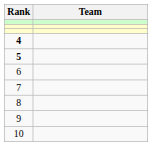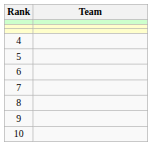(19, 41) bold -> (19, 41) normal
(19, 56) bold -> (19, 56) normal
